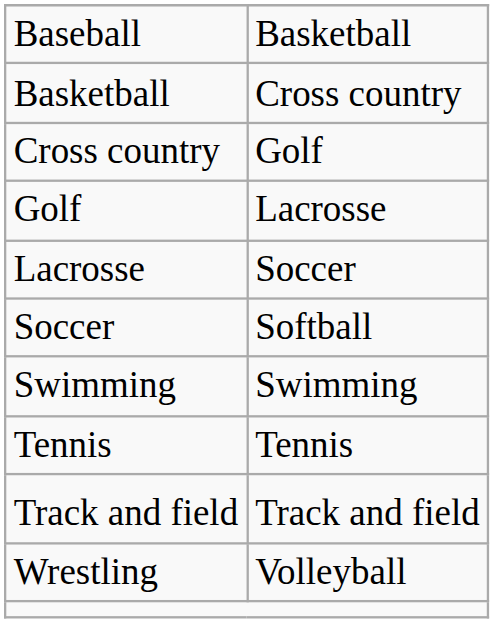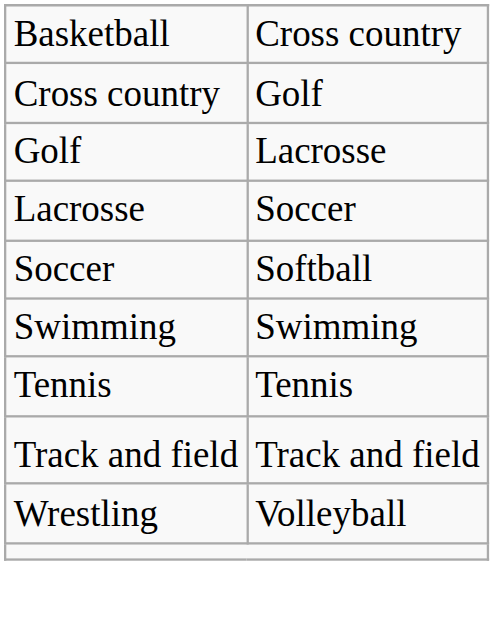- row: (77, 33)
